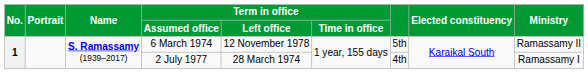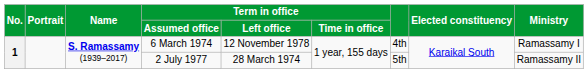(400, 44) 5th -> (400, 44) 4th
(549, 44) Ramassamy II -> (549, 44) Ramassamy I
(400, 60) 4th -> (400, 60) 5th
(549, 60) Ramassamy I -> (549, 60) Ramassamy II
